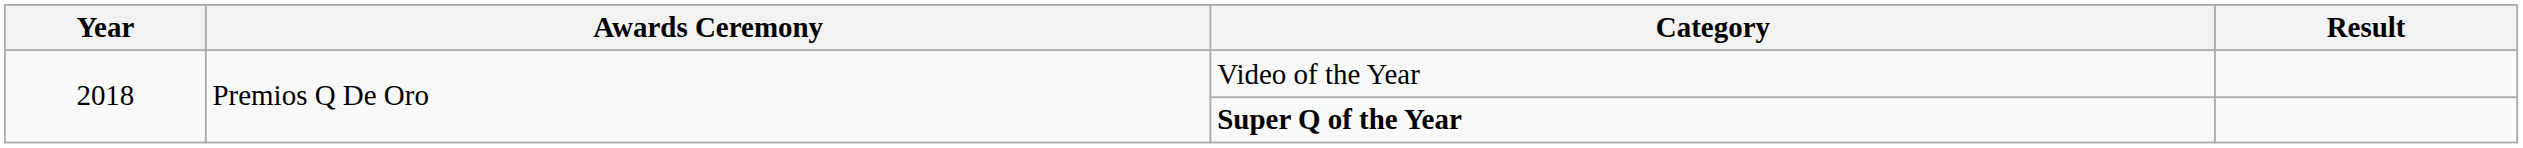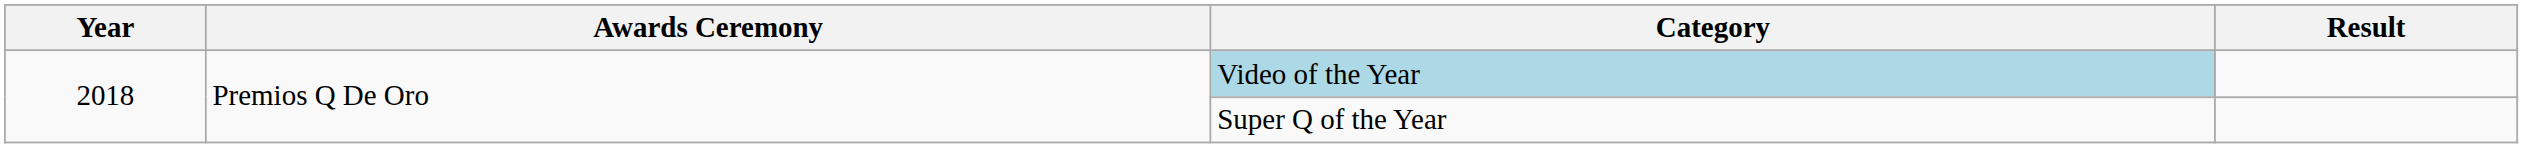(1319, 73) no background -> (1319, 73) lightblue background
(1340, 119) bold -> (1332, 119) normal
